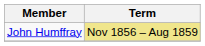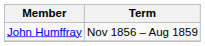(142, 31) khaki background -> (142, 31) no background
